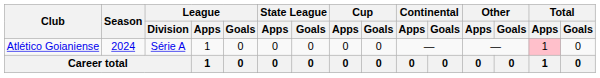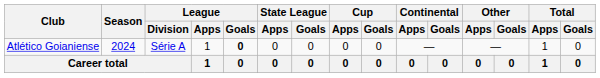(240, 47) normal -> (240, 47) bold
(545, 47) pink background -> (545, 47) no background
